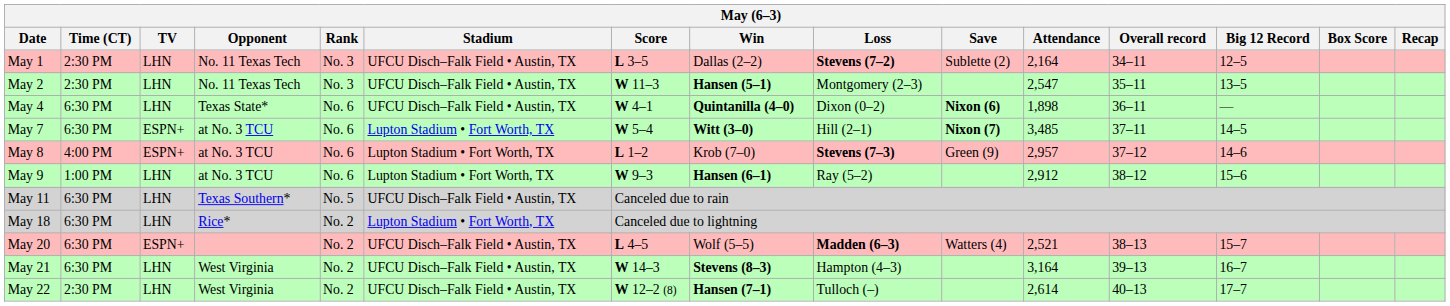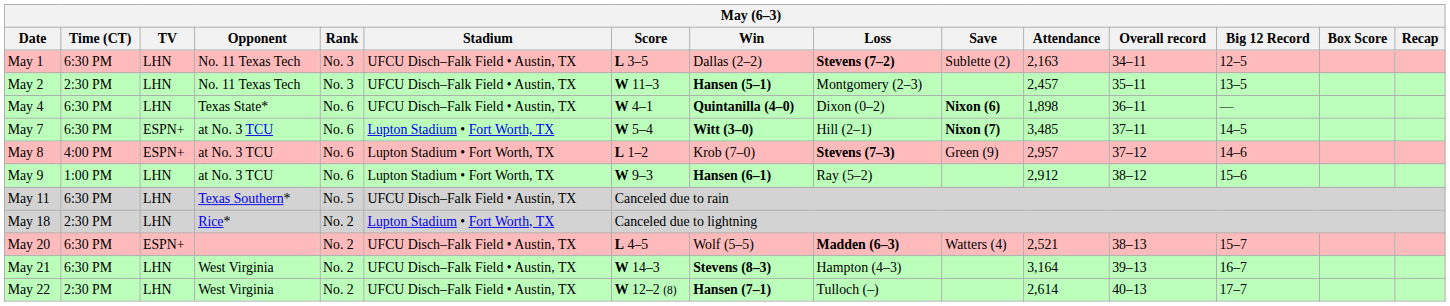(88, 61) 2:30 PM -> (88, 61) 6:30 PM
(1043, 61) 2,164 -> (1043, 61) 2,163
(1043, 84) 2,547 -> (1043, 84) 2,457
(88, 221) 6:30 PM -> (88, 221) 2:30 PM
